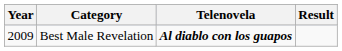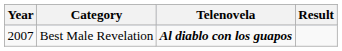(21, 35) 2009 -> (21, 35) 2007
